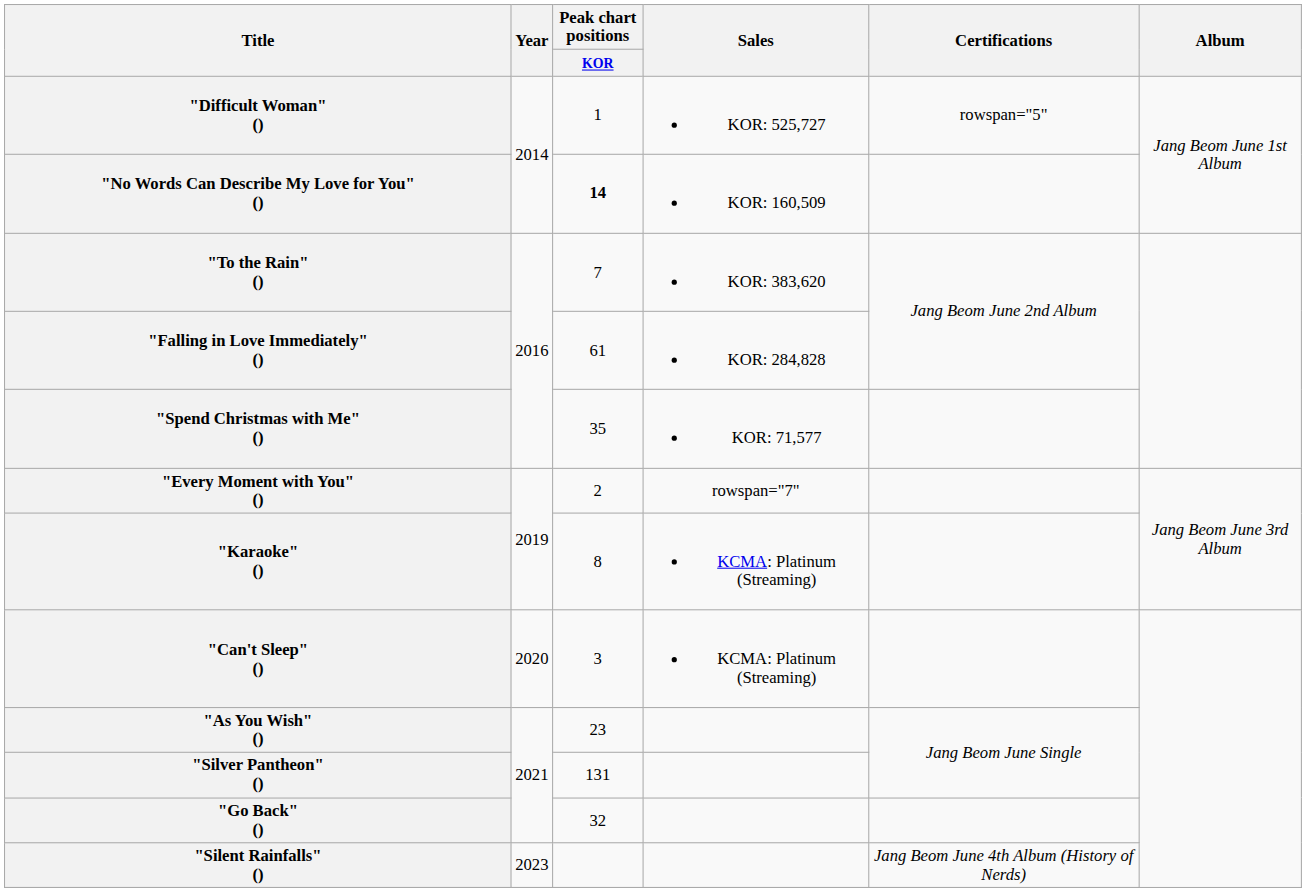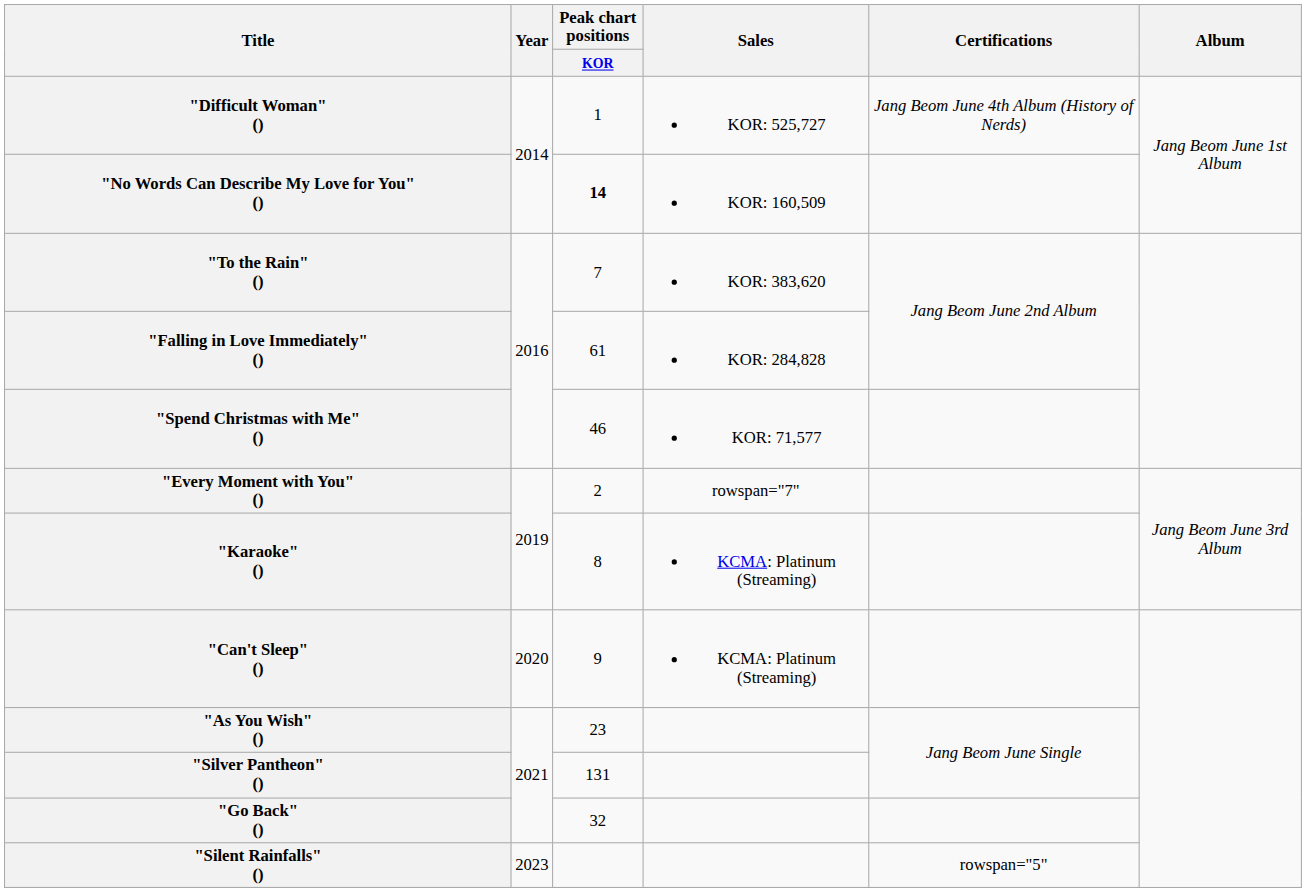(1004, 115) rowspan="5" -> (1004, 115) Jang Beom June 4th Album (History of Nerds)
(598, 428) 35 -> (598, 428) 46
(598, 658) 3 -> (598, 658) 9
(1004, 865) Jang Beom June 4th Album (History of Nerds) -> (1004, 865) rowspan="5"
